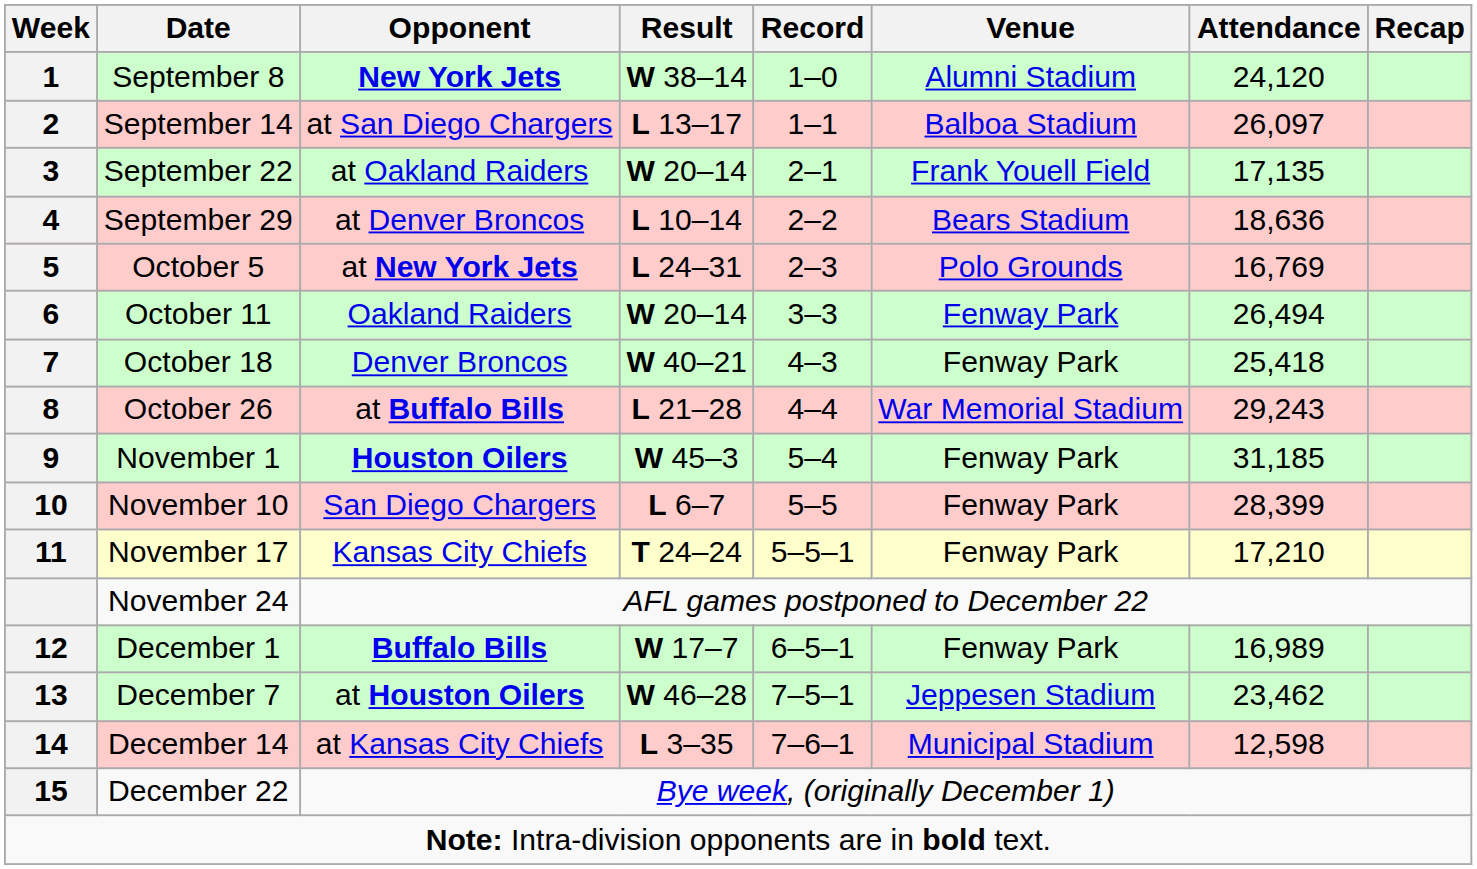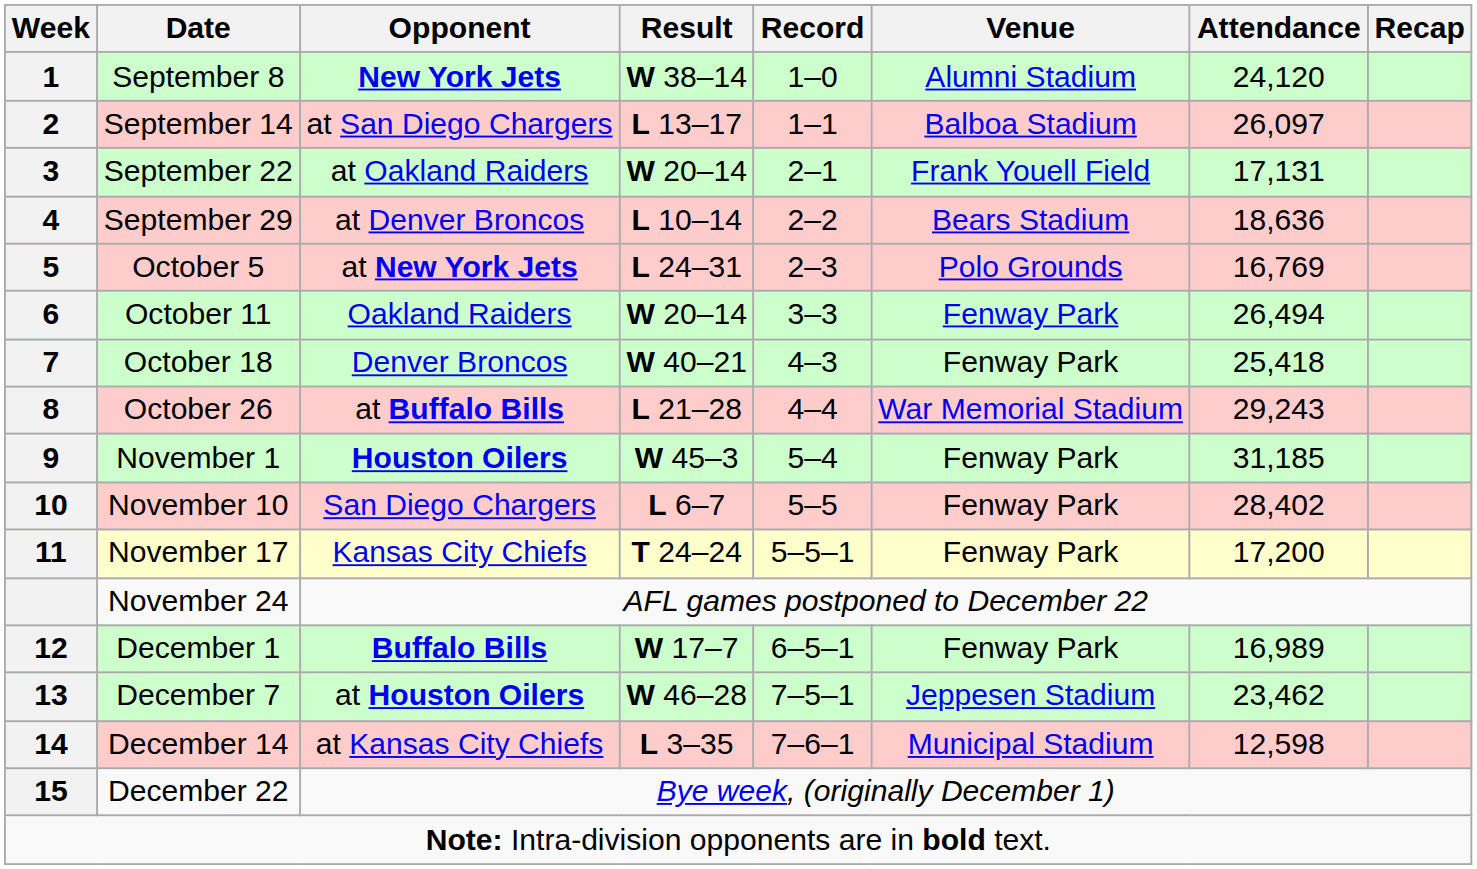(1279, 171) 17,135 -> (1279, 171) 17,131
(1279, 505) 28,399 -> (1279, 505) 28,402
(1279, 553) 17,210 -> (1279, 553) 17,200
